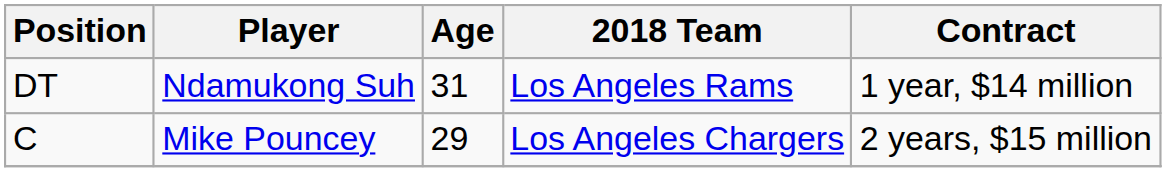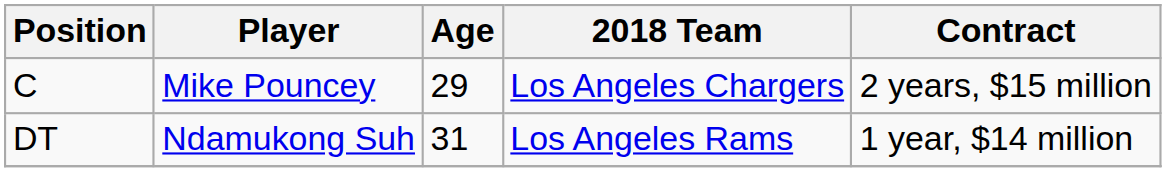rows swapped: (35, 85) <-> (25, 138)
